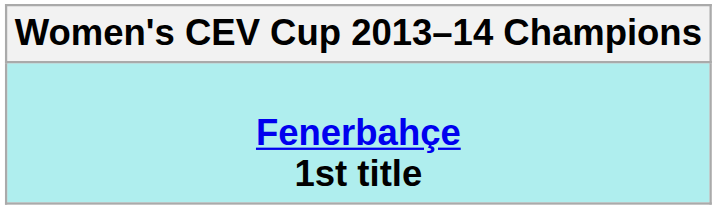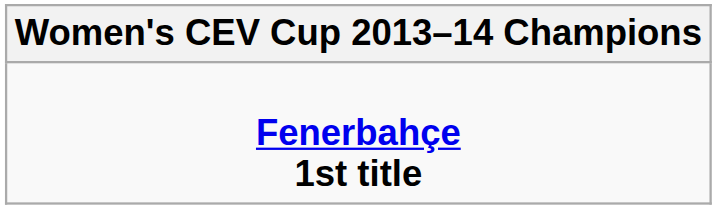(358, 152) paleturquoise background -> (358, 152) no background
